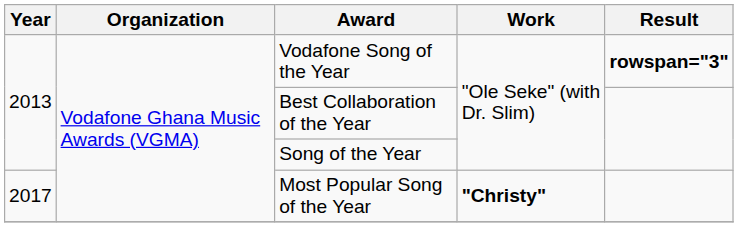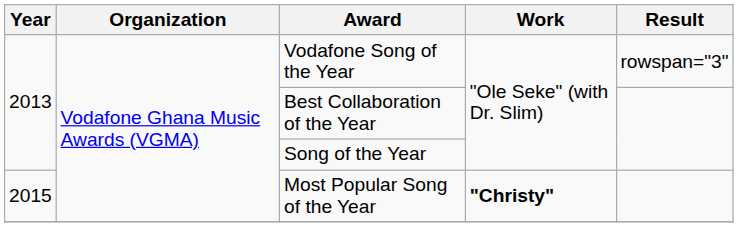(669, 60) bold -> (674, 60) normal
(30, 195) 2017 -> (30, 195) 2015
